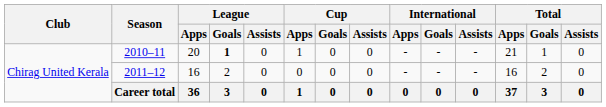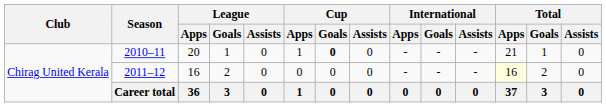(227, 53) bold -> (227, 53) normal
(333, 53) normal -> (333, 53) bold
(511, 73) no background -> (511, 73) lightyellow background
